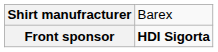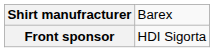(174, 36) bold -> (172, 36) normal
